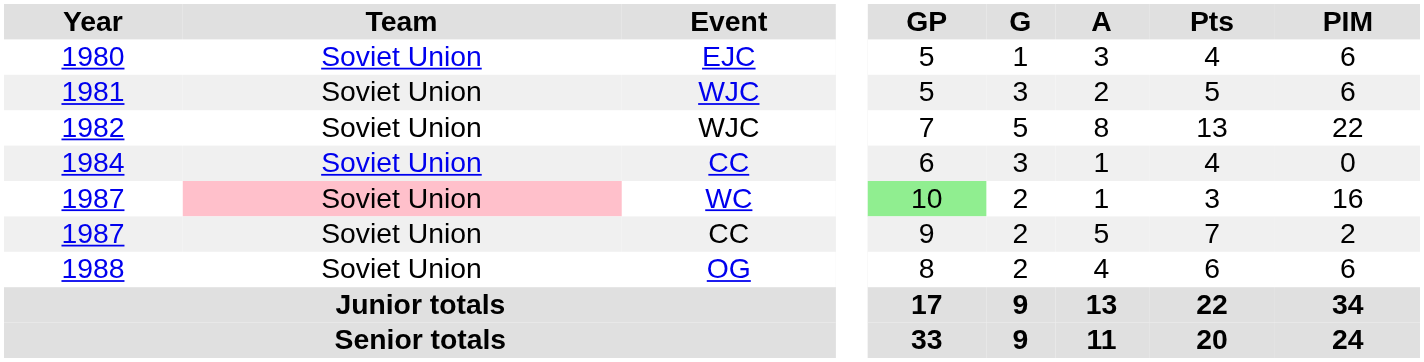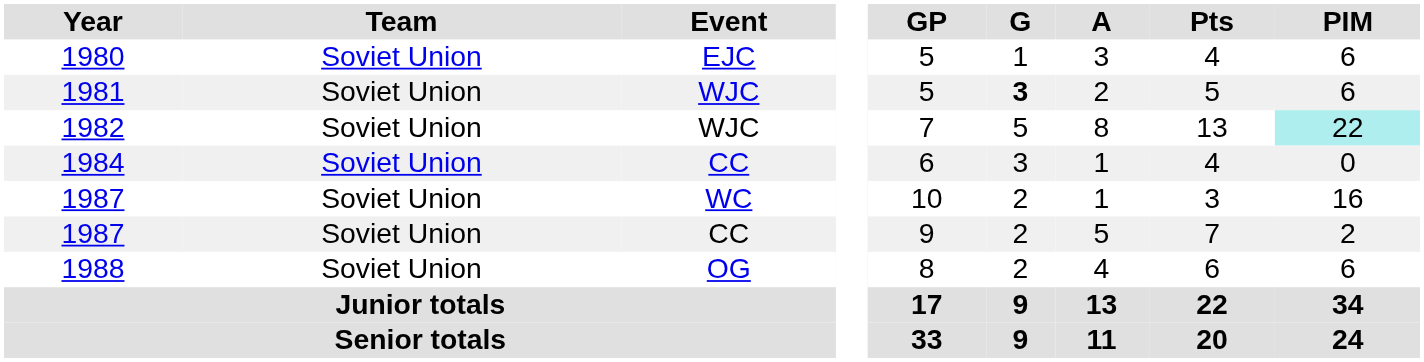(1020, 92) normal -> (1020, 92) bold
(1348, 127) no background -> (1348, 127) paleturquoise background
(401, 198) pink background -> (401, 198) no background
(927, 198) lightgreen background -> (927, 198) no background
